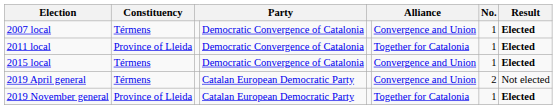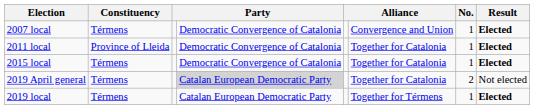(425, 63) Convergence and Union -> (399, 63) Together for Catalonia
(278, 79) no background -> (255, 79) lightgrey background
(425, 79) Convergence and Union -> (399, 79) Together for Catalonia
+ row: (29, 96)
- row: (58, 96)
